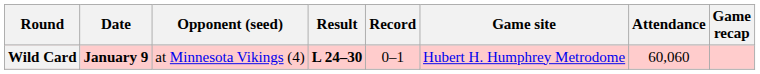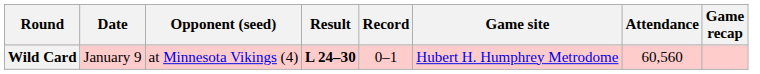(116, 57) bold -> (113, 57) normal
(669, 57) 60,060 -> (662, 57) 60,560
